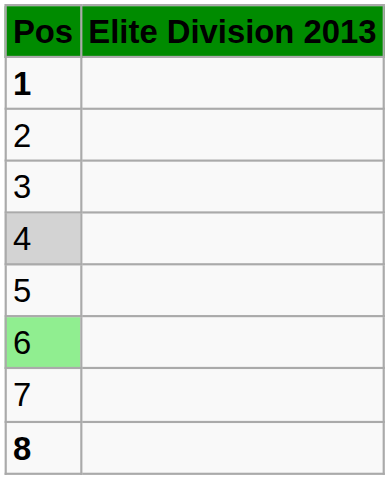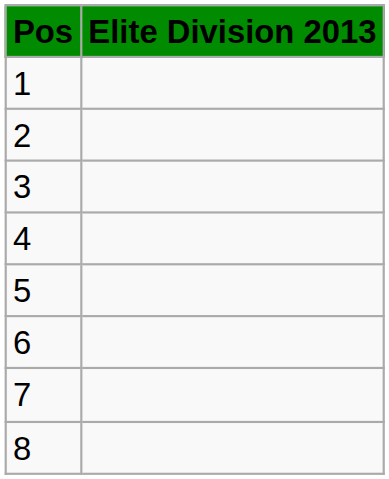(22, 83) bold -> (22, 83) normal
(22, 239) lightgrey background -> (22, 239) no background
(22, 343) lightgreen background -> (22, 343) no background
(22, 447) bold -> (22, 447) normal
